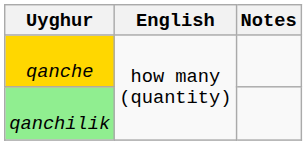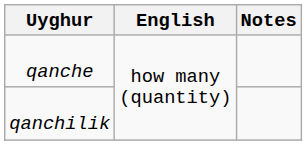(60, 72) gold background -> (60, 72) no background
(60, 124) lightgreen background -> (60, 124) no background
